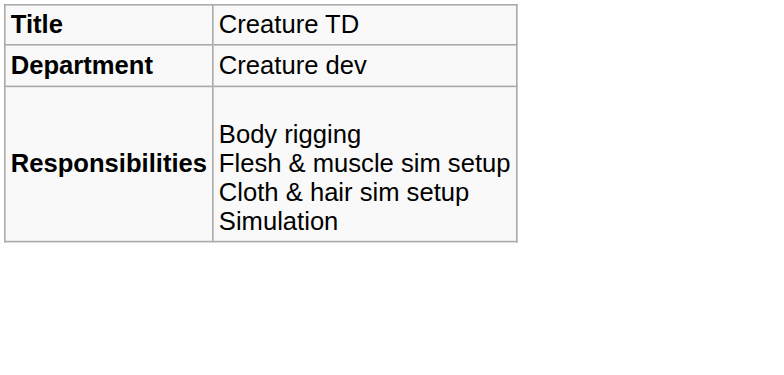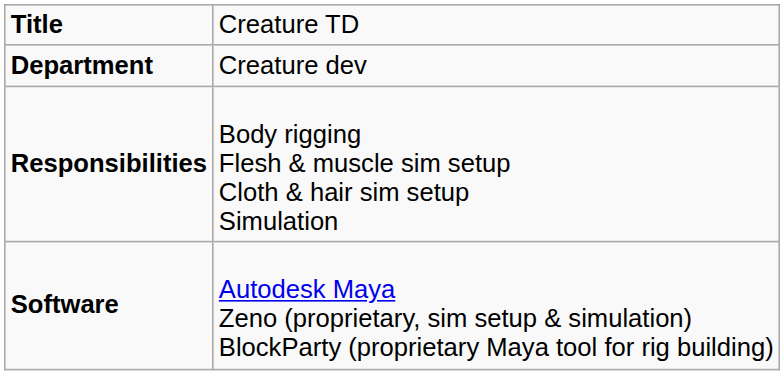+ row: (65, 304)
